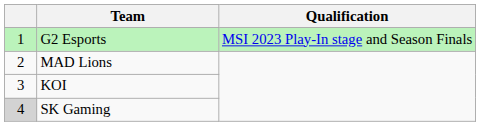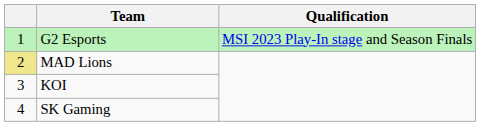(21, 62) no background -> (21, 62) khaki background
(21, 109) lightgrey background -> (21, 109) no background
